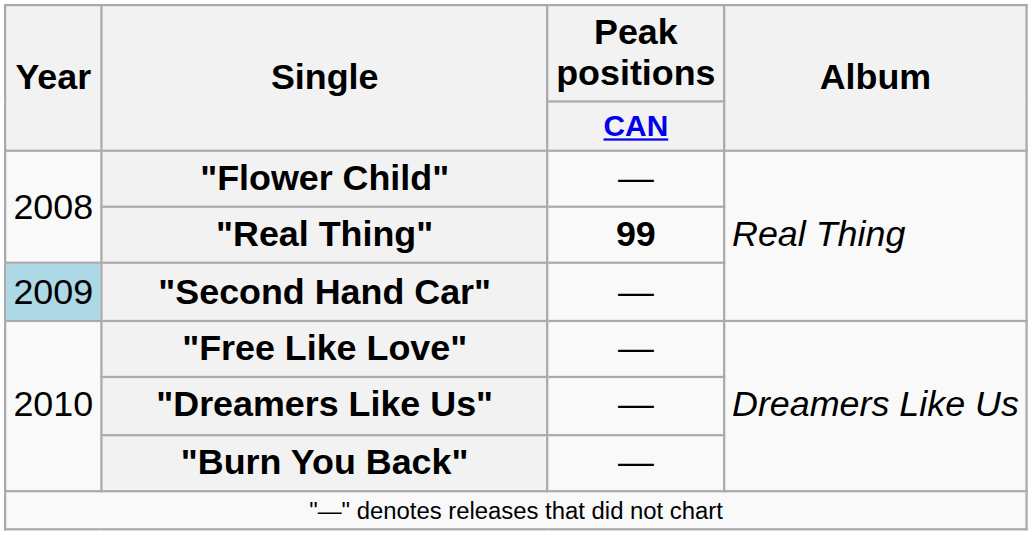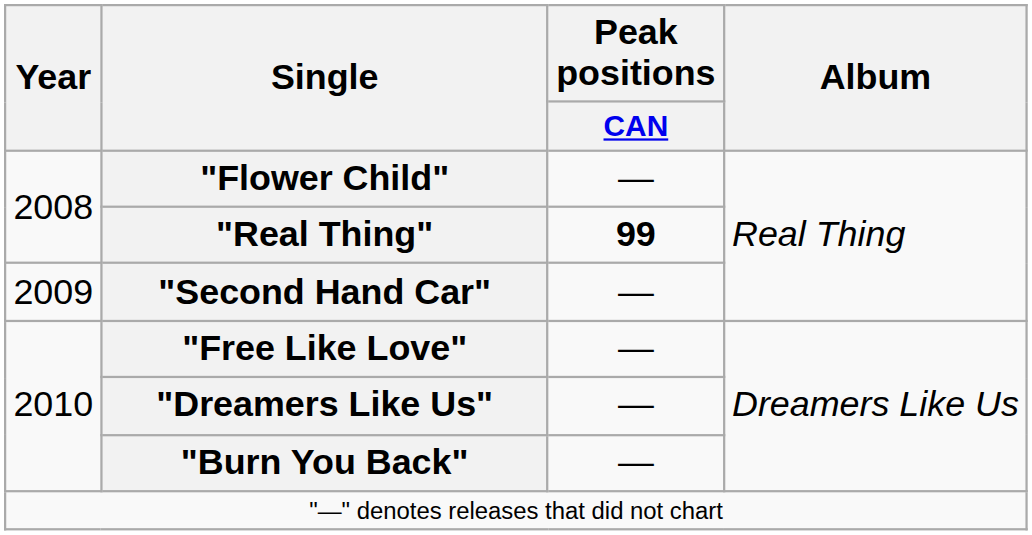(53, 291) lightblue background -> (53, 291) no background
